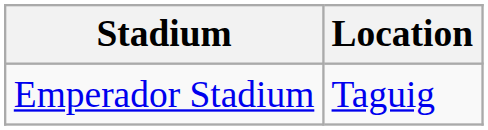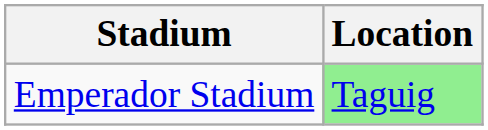(383, 93) no background -> (383, 93) lightgreen background
